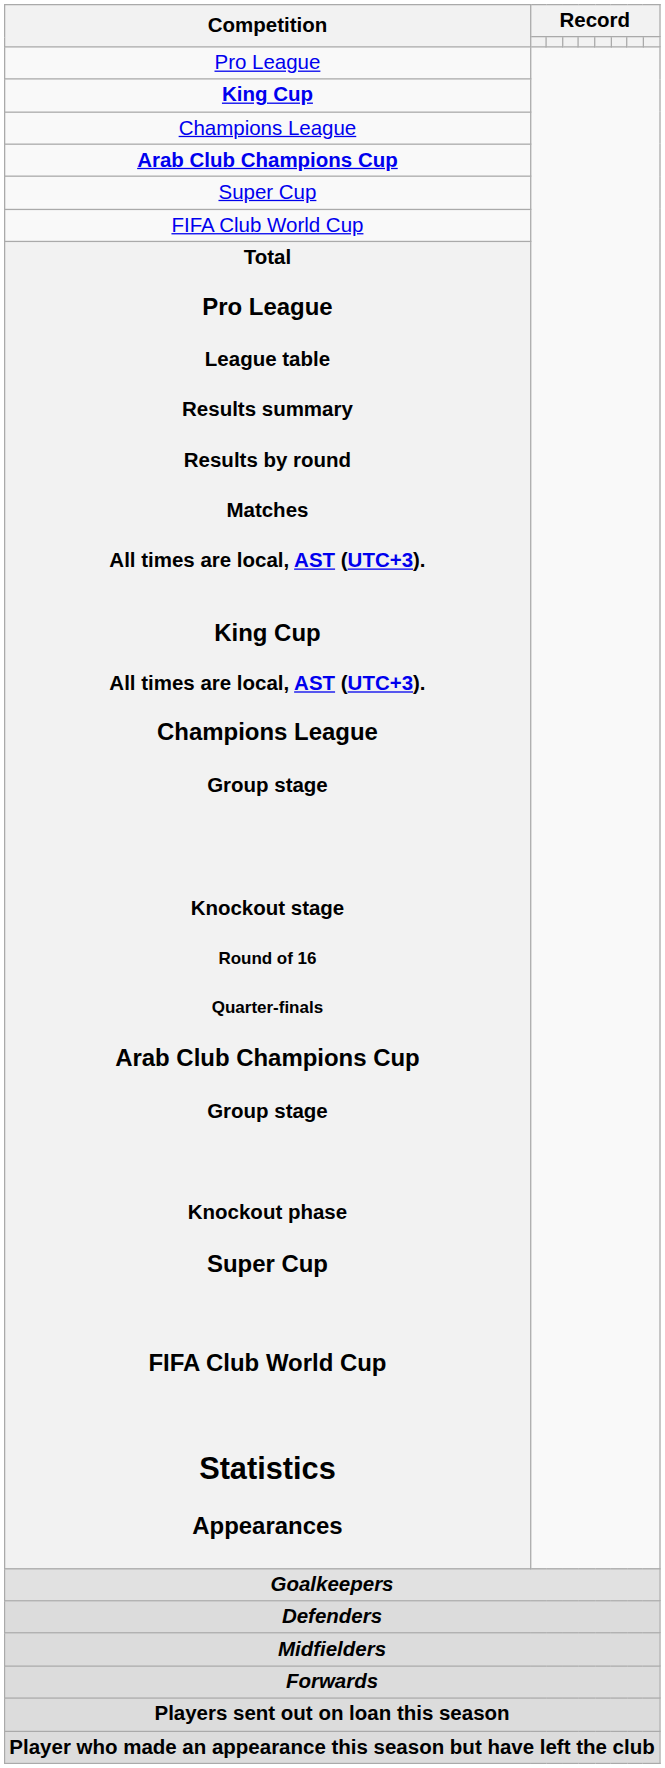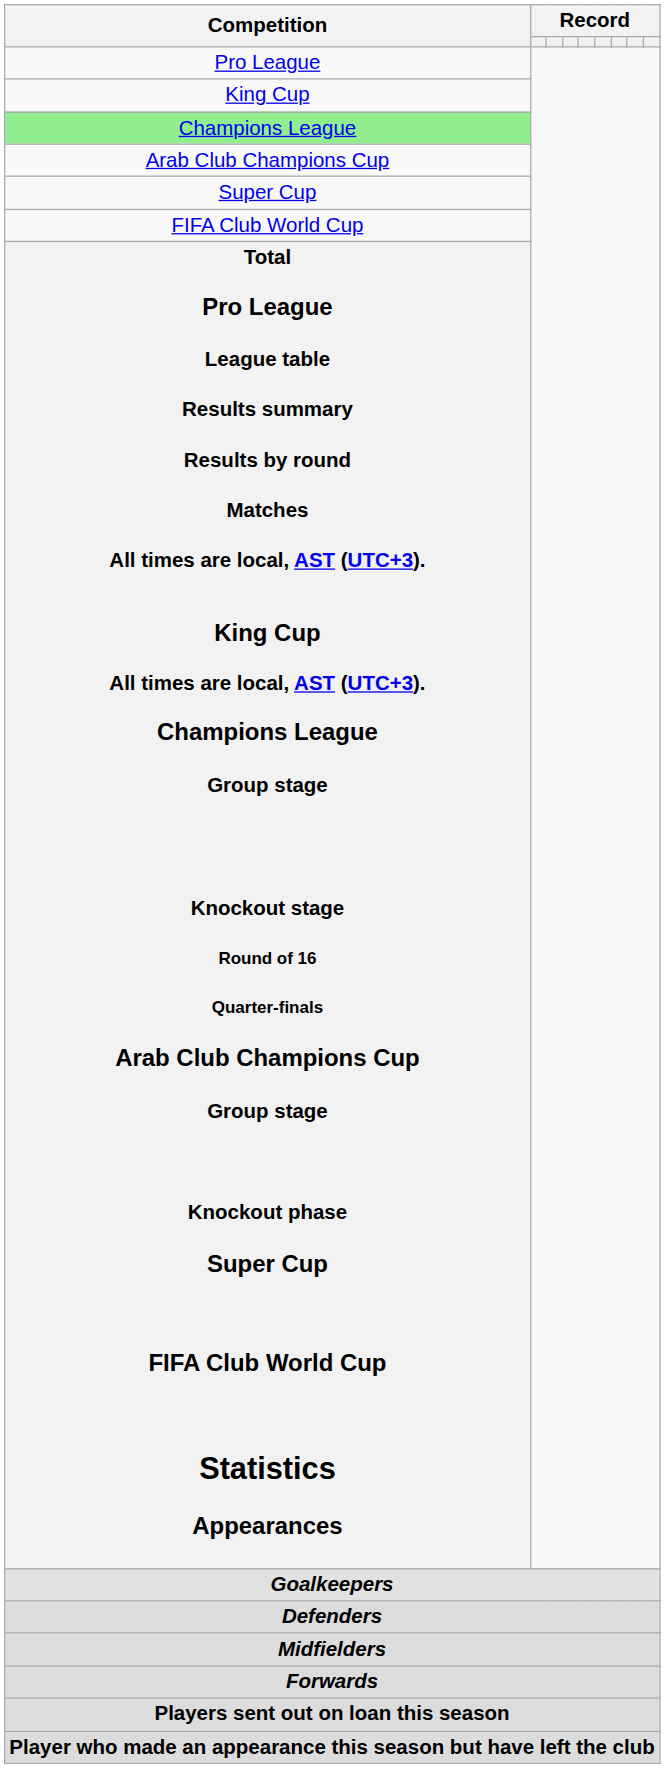(267, 95) bold -> (267, 95) normal
(267, 127) no background -> (267, 127) lightgreen background
(267, 160) bold -> (267, 160) normal
